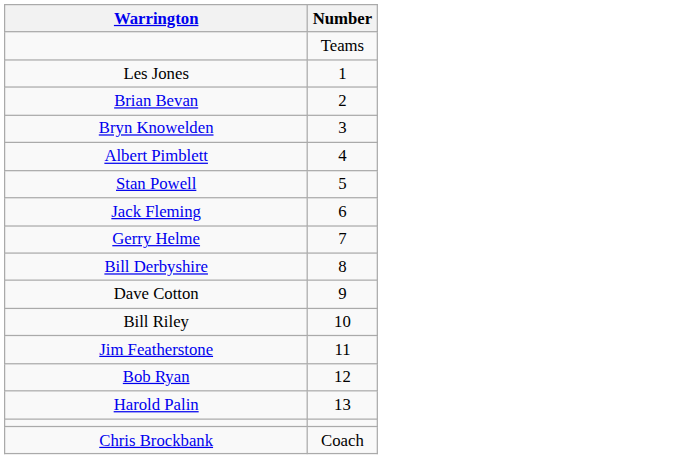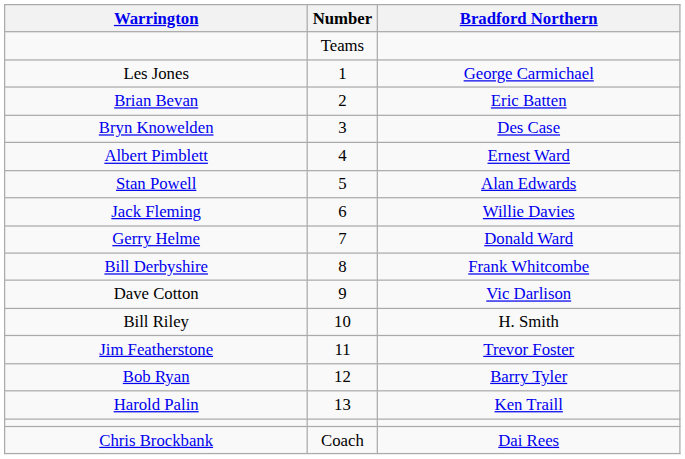+ column: (529, 17)
